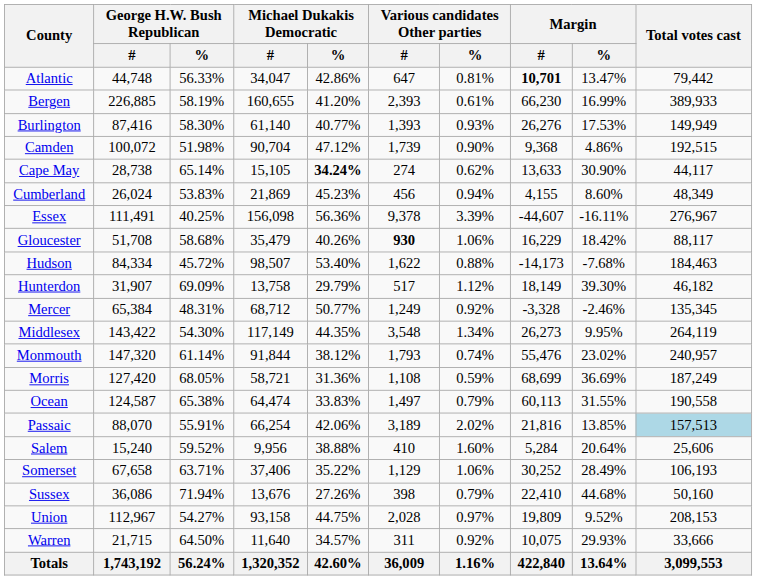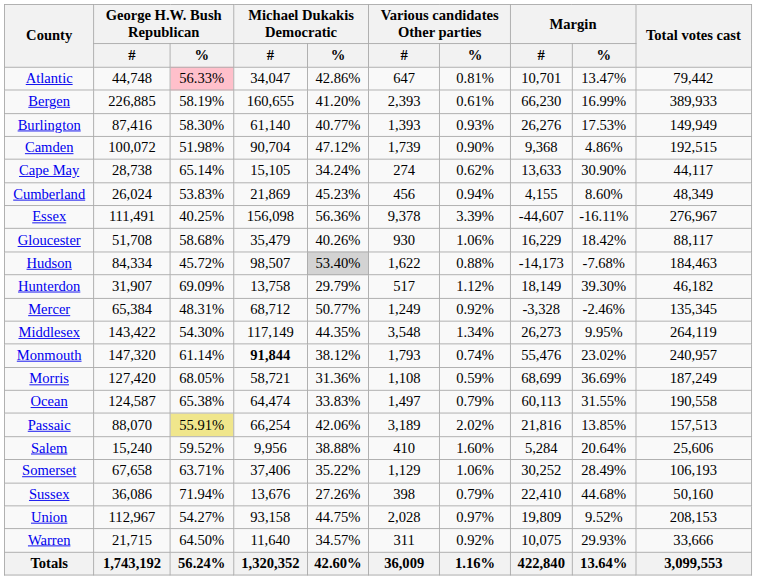(202, 78) no background -> (202, 78) pink background
(541, 78) bold -> (541, 78) normal
(338, 170) bold -> (338, 170) normal
(404, 240) bold -> (404, 240) normal
(338, 263) no background -> (338, 263) lightgrey background
(270, 355) normal -> (270, 355) bold
(202, 424) no background -> (202, 424) khaki background
(693, 424) lightblue background -> (693, 424) no background
